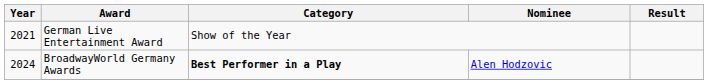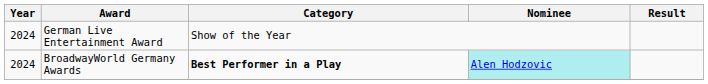(23, 36) 2021 -> (23, 36) 2024
(511, 65) no background -> (511, 65) paleturquoise background
